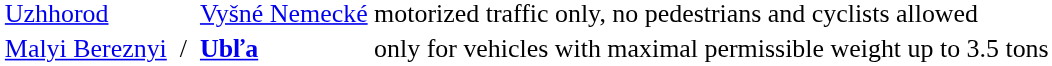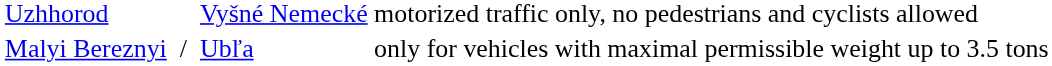(229, 48) bold -> (227, 48) normal
